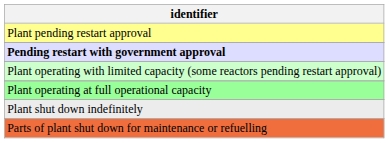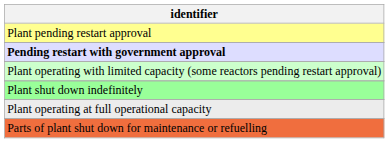(109, 90) Plant operating at full operational capacity -> (75, 90) Plant shut down indefinitely
(75, 109) Plant shut down indefinitely -> (109, 109) Plant operating at full operational capacity
